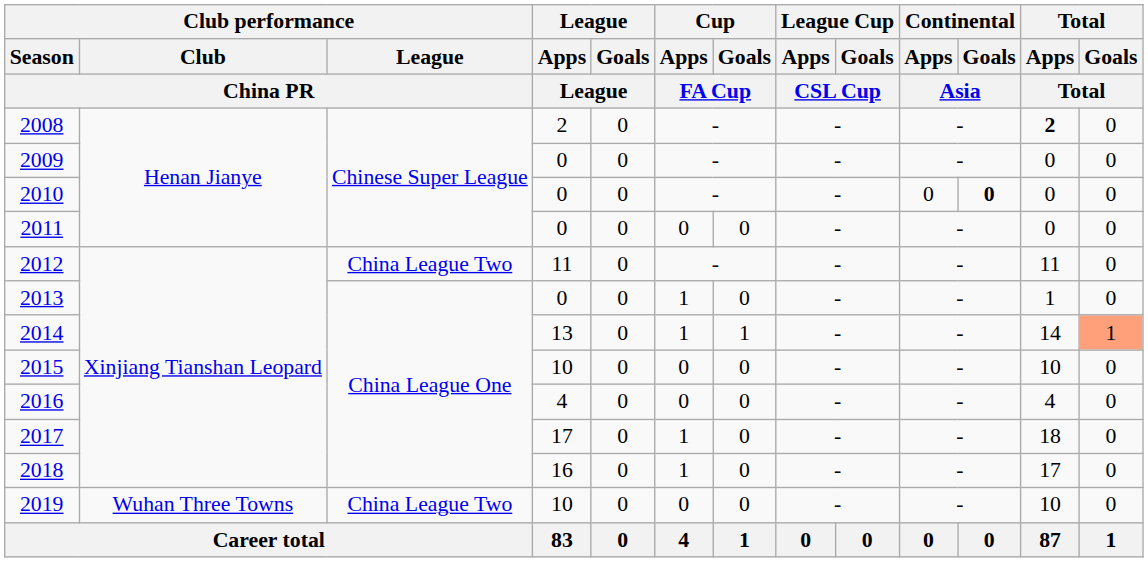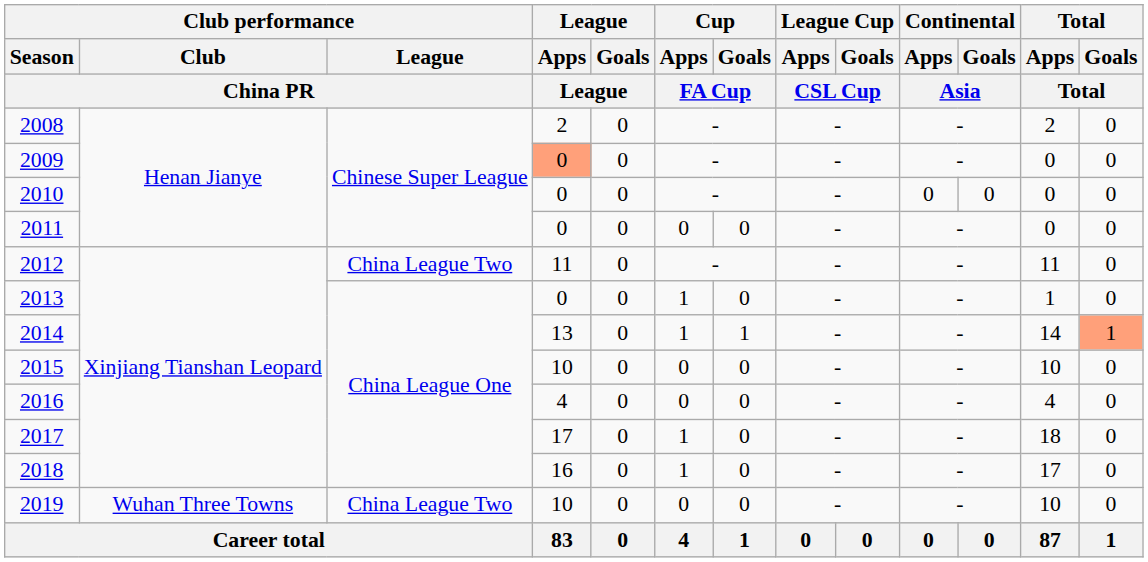(1050, 125) bold -> (1050, 125) normal
(562, 159) no background -> (562, 159) lightsalmon background
(989, 194) bold -> (989, 194) normal
